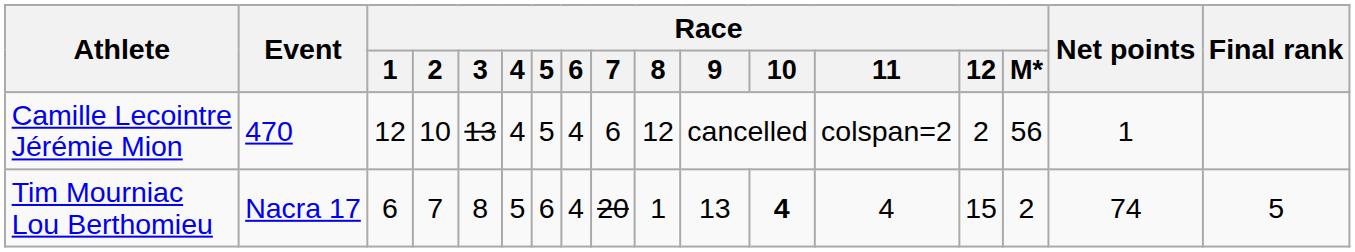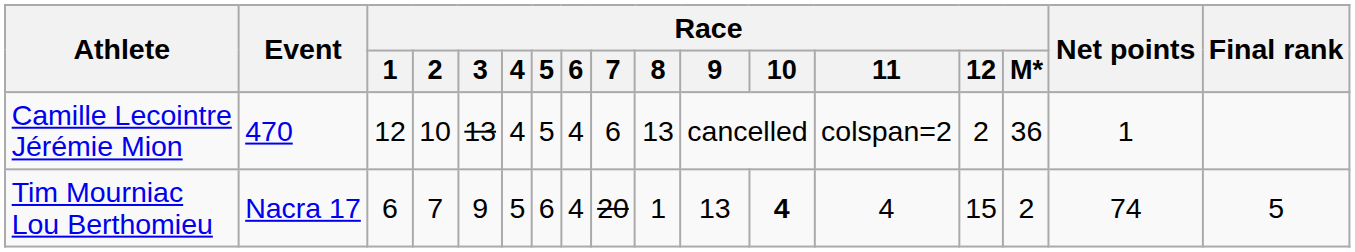(658, 131) 12 -> (658, 131) 13
(1026, 131) 56 -> (1026, 131) 36
(480, 208) 8 -> (480, 208) 9
